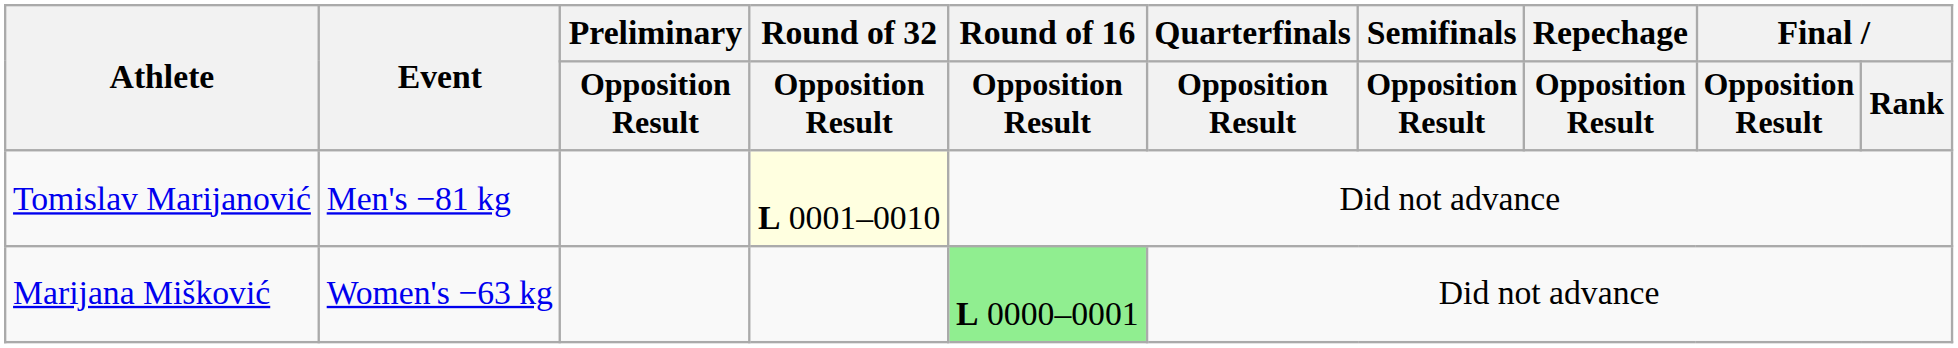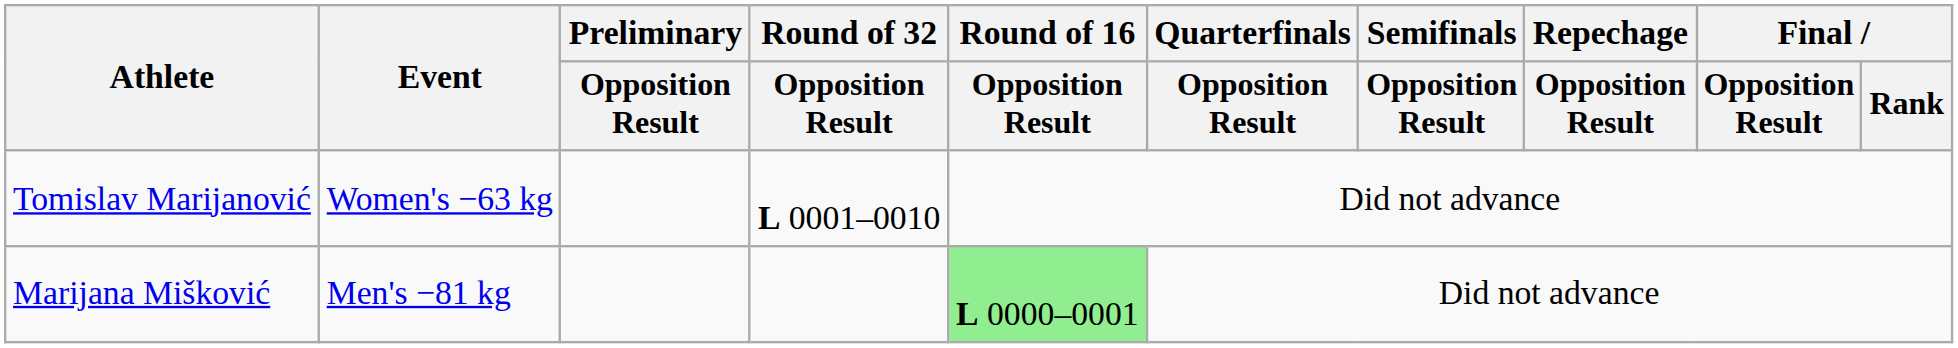(419, 198) Men's −81 kg -> (440, 198) Women's −63 kg
(849, 218) lightyellow background -> (849, 218) no background
(440, 293) Women's −63 kg -> (419, 293) Men's −81 kg
